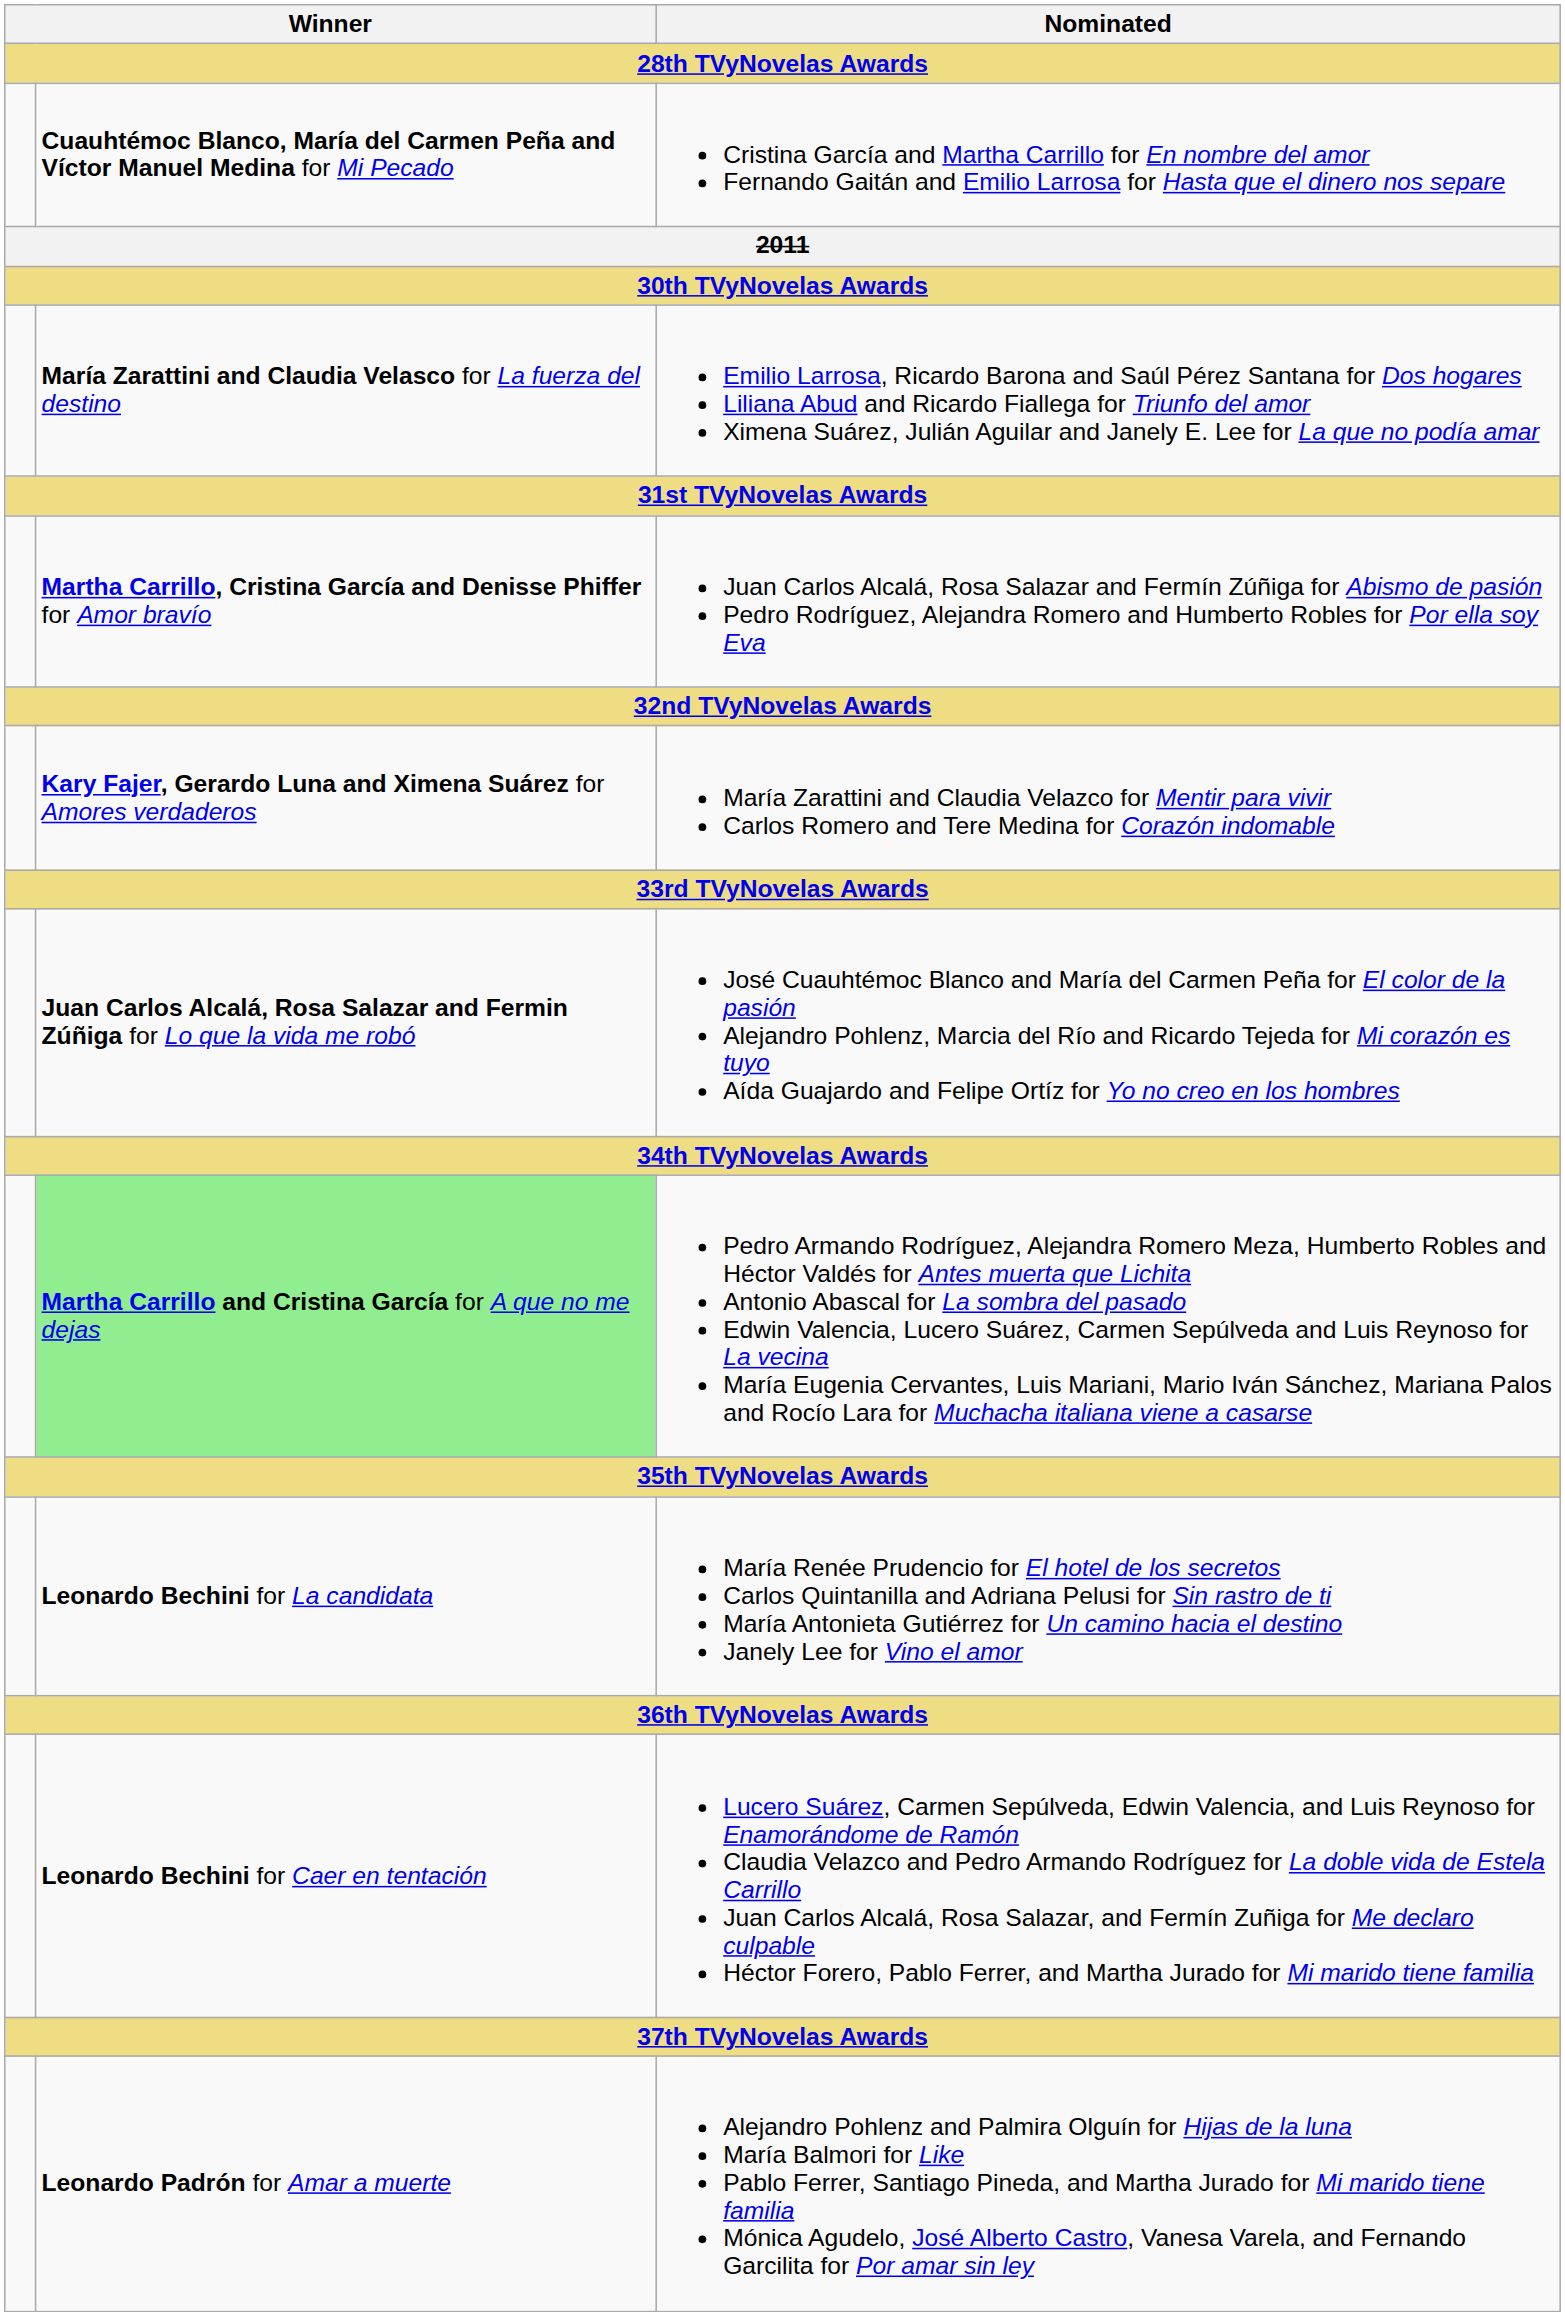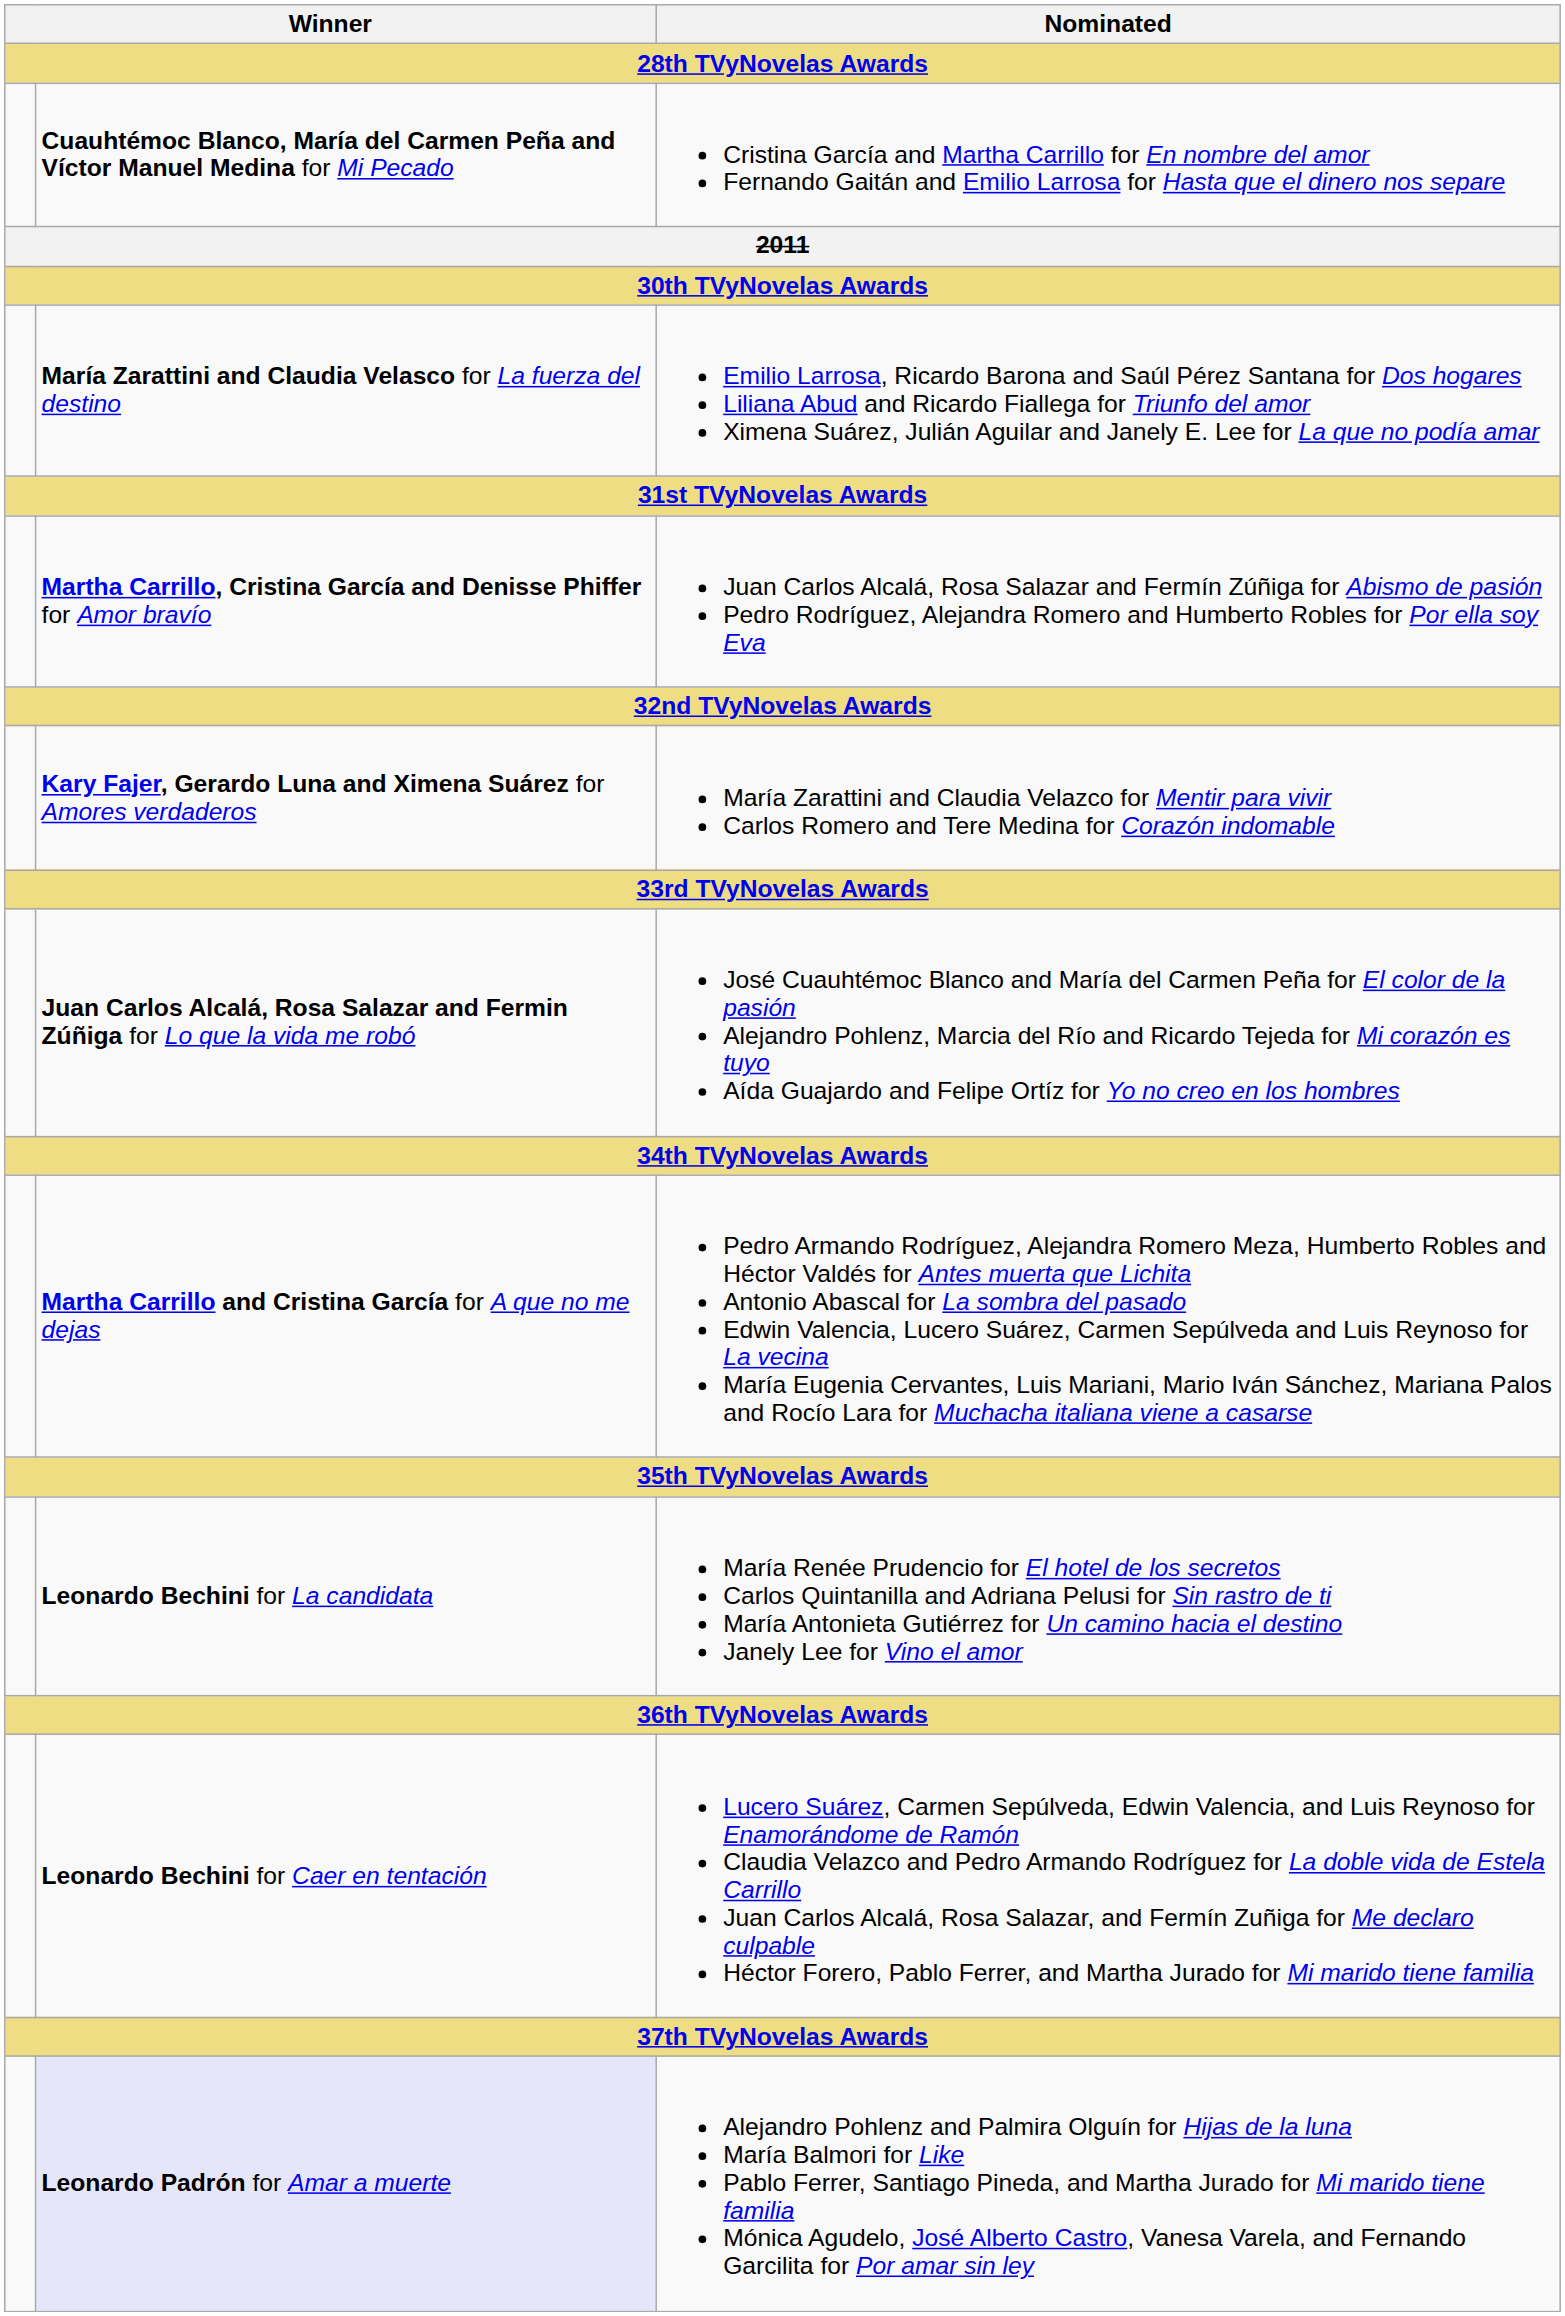(336, 1315) lightgreen background -> (336, 1315) no background
(246, 2183) no background -> (246, 2183) lavender background
